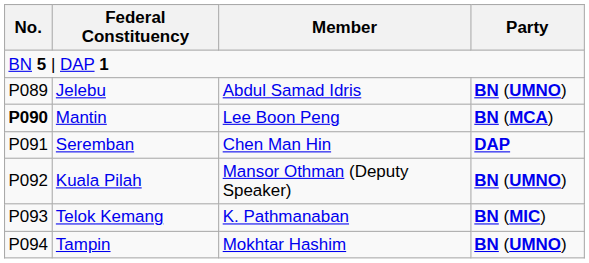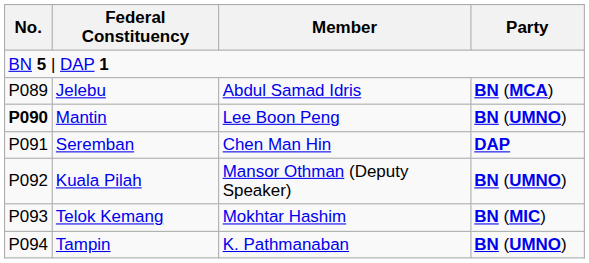(520, 90) BN (UMNO) -> (514, 90) BN (MCA)
(514, 117) BN (MCA) -> (520, 117) BN (UMNO)
(286, 217) K. Pathmanaban -> (284, 217) Mokhtar Hashim
(284, 244) Mokhtar Hashim -> (286, 244) K. Pathmanaban
